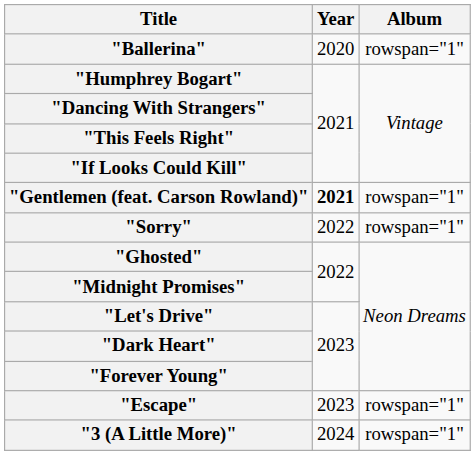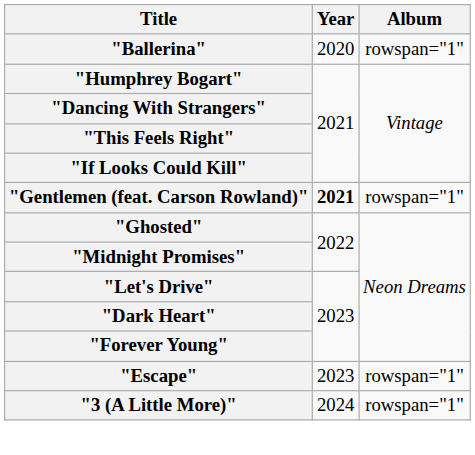- row: (159, 227)
